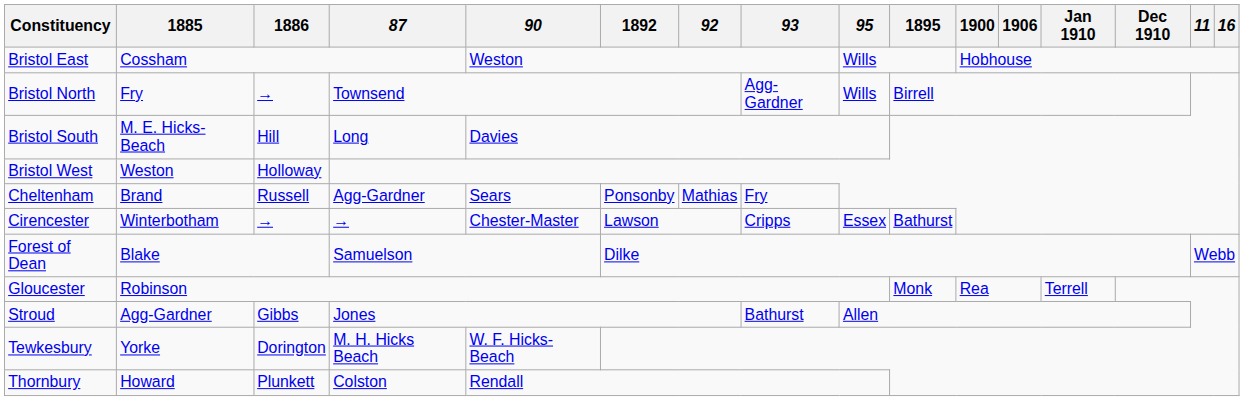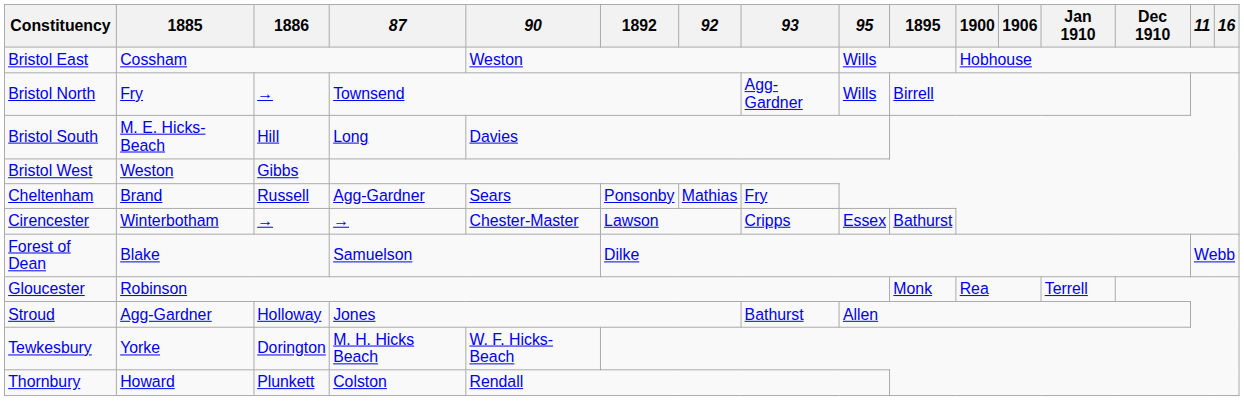(289, 171) Holloway -> (278, 171) Gibbs
(278, 314) Gibbs -> (289, 314) Holloway
